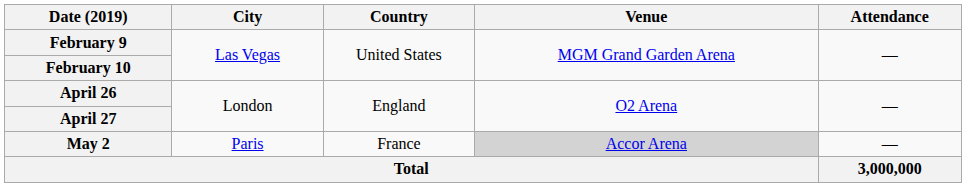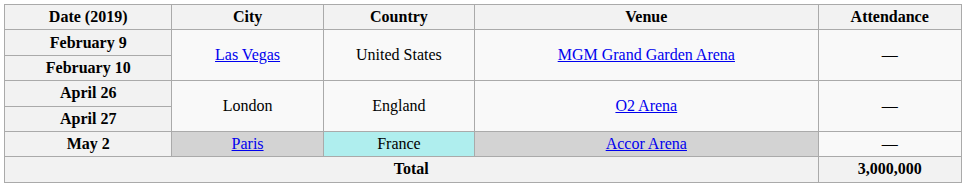(248, 144) no background -> (248, 144) lightgrey background
(399, 144) no background -> (399, 144) paleturquoise background
